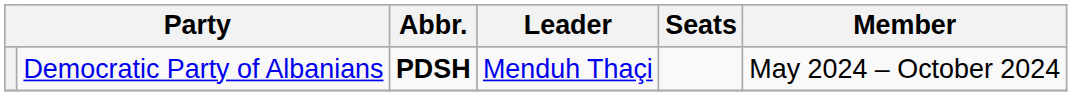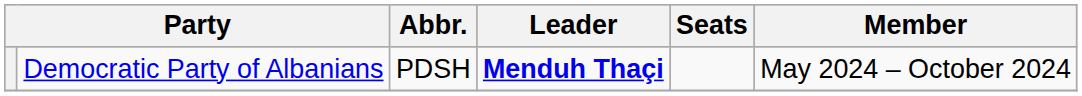(433, 68) bold -> (433, 68) normal
(568, 68) normal -> (573, 68) bold
